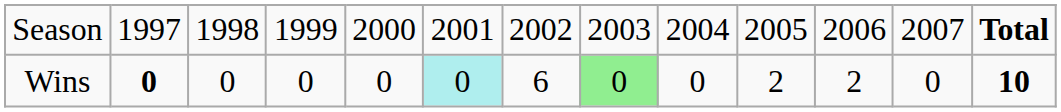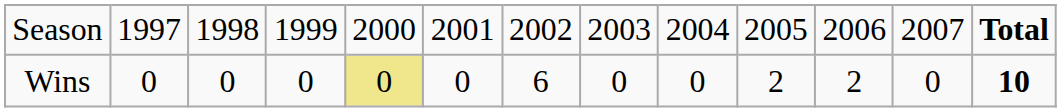(149, 80) bold -> (149, 80) normal
(384, 80) no background -> (384, 80) khaki background
(462, 80) paleturquoise background -> (462, 80) no background
(619, 80) lightgreen background -> (619, 80) no background
